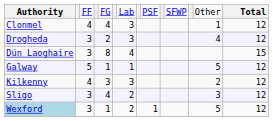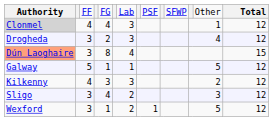(24, 25) no background -> (24, 25) lightgrey background
(40, 53) no background -> (40, 53) lightsalmon background
(24, 109) lightblue background -> (24, 109) no background
